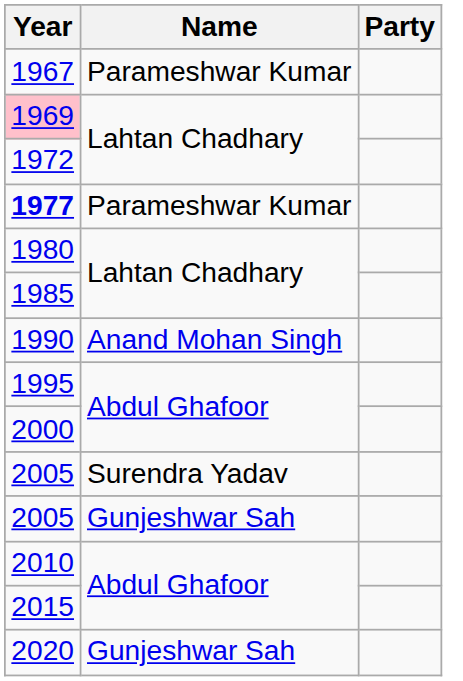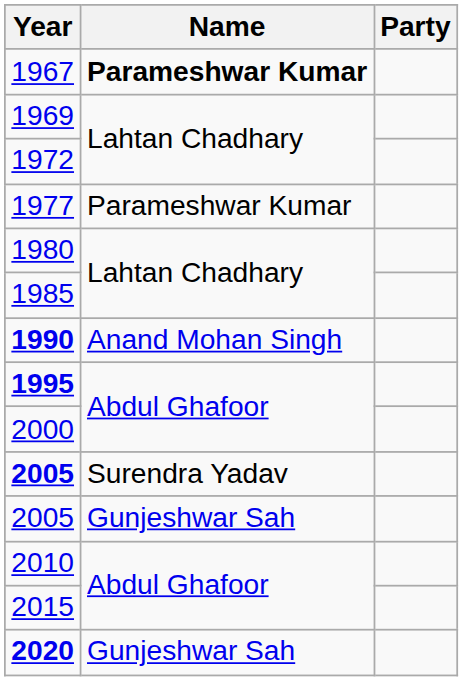(219, 71) normal -> (227, 71) bold
(43, 116) pink background -> (43, 116) no background
(43, 205) bold -> (43, 205) normal
(43, 339) normal -> (43, 339) bold
(43, 384) normal -> (43, 384) bold
(43, 473) normal -> (43, 473) bold
(43, 652) normal -> (43, 652) bold
